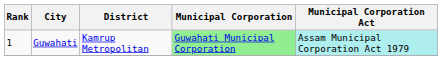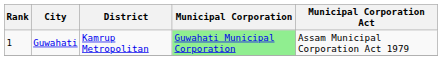(353, 43) paleturquoise background -> (353, 43) no background
